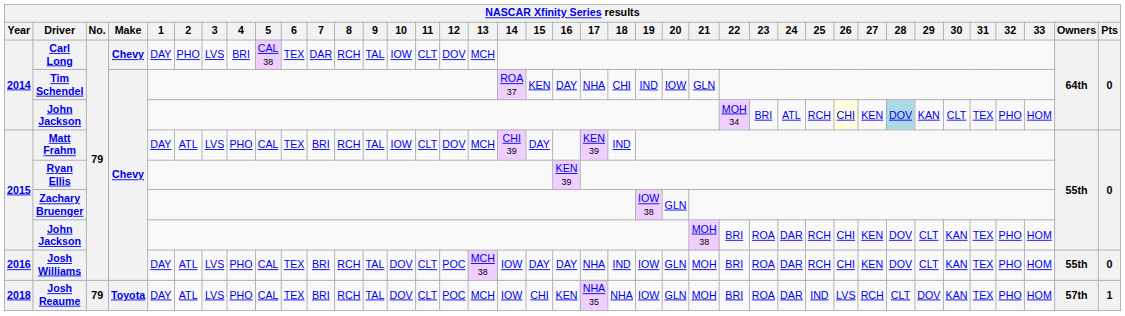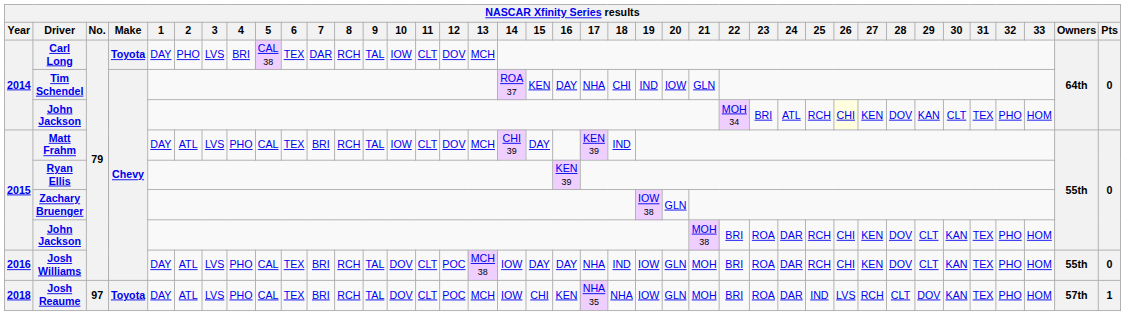(128, 55) Chevy -> (128, 55) Toyota
(901, 115) lightblue background -> (901, 115) no background
(97, 295) 79 -> (97, 295) 97
